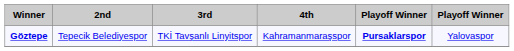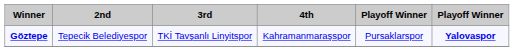(394, 36) bold -> (394, 36) normal
(470, 36) normal -> (470, 36) bold
